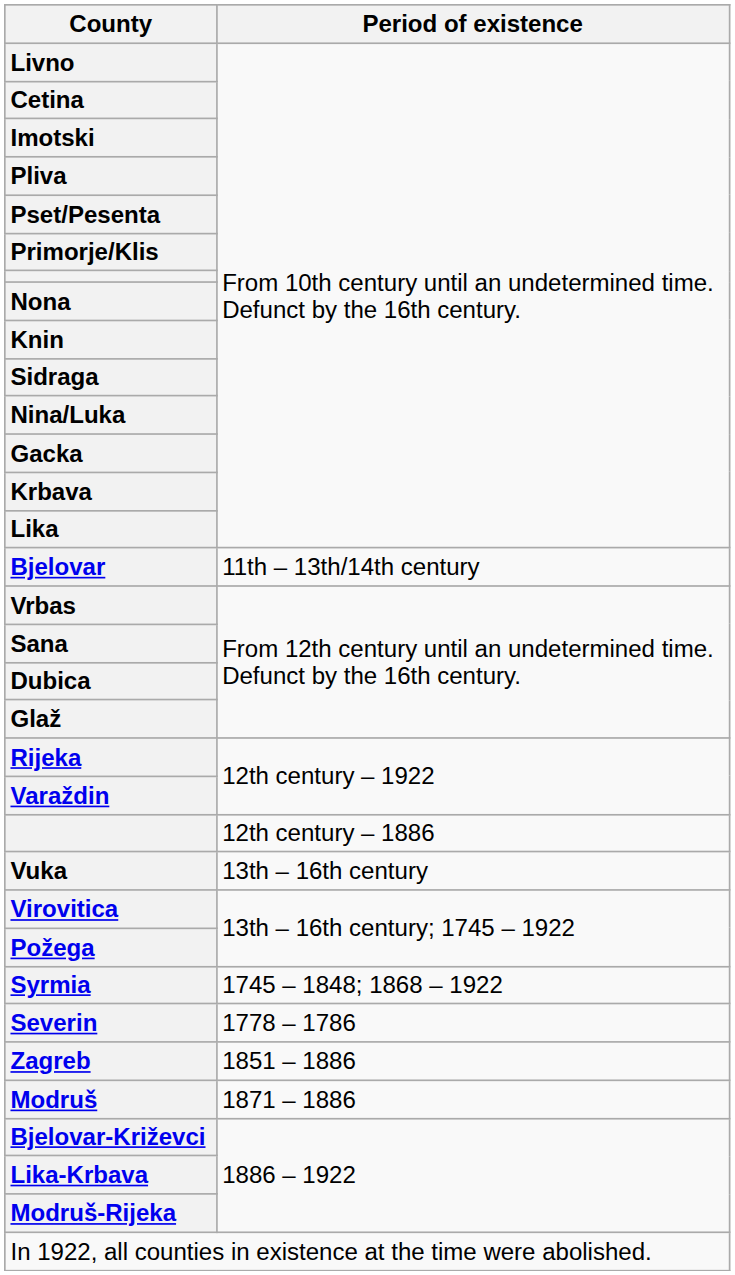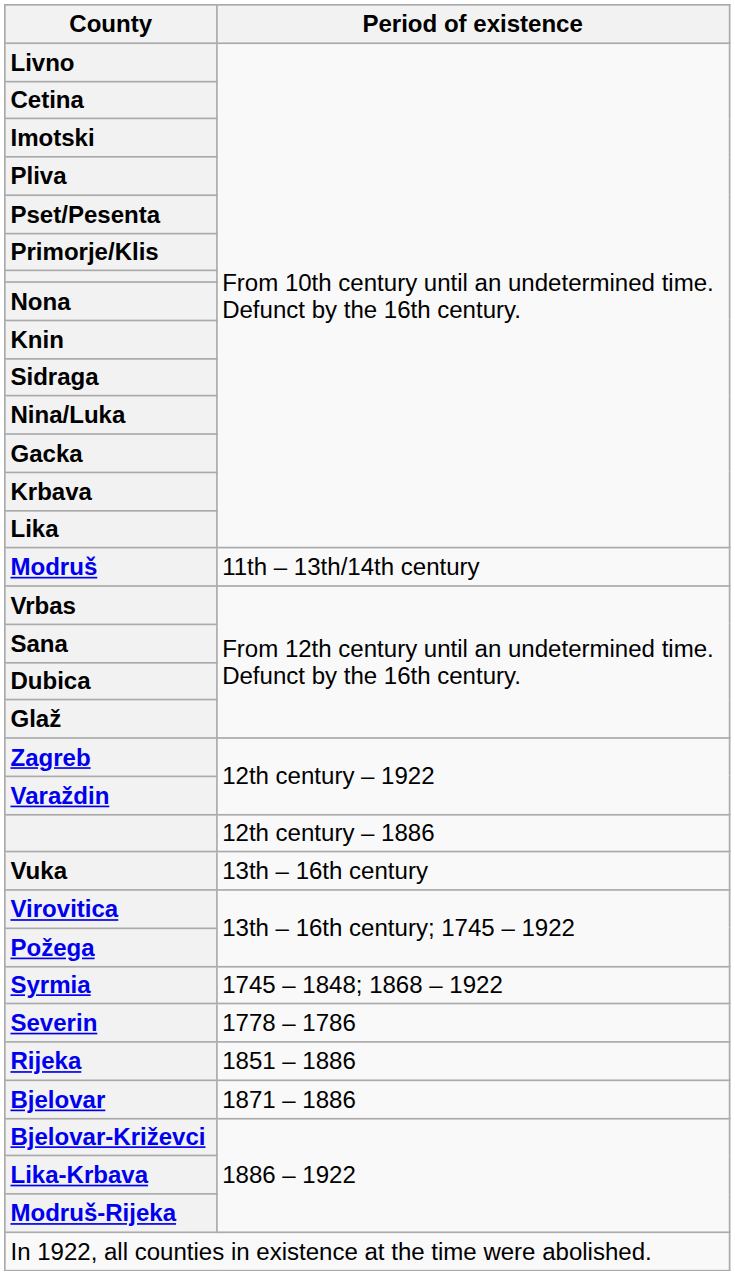(58, 567) Bjelovar -> (54, 567) Modruš
(46, 757) Rijeka -> (51, 757) Zagreb
(51, 1061) Zagreb -> (46, 1061) Rijeka
(54, 1099) Modruš -> (58, 1099) Bjelovar
